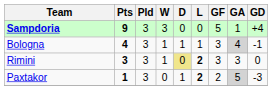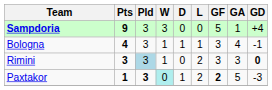(237, 45) lightgrey background -> (237, 45) no background
(146, 61) no background -> (146, 61) lightblue background
(182, 61) khaki background -> (182, 61) no background
(200, 61) bold -> (200, 61) normal
(258, 61) normal -> (258, 61) bold
(146, 77) normal -> (146, 77) bold
(165, 77) no background -> (165, 77) paleturquoise background
(200, 77) bold -> (200, 77) normal
(218, 77) normal -> (218, 77) bold
(237, 77) lightgrey background -> (237, 77) no background
